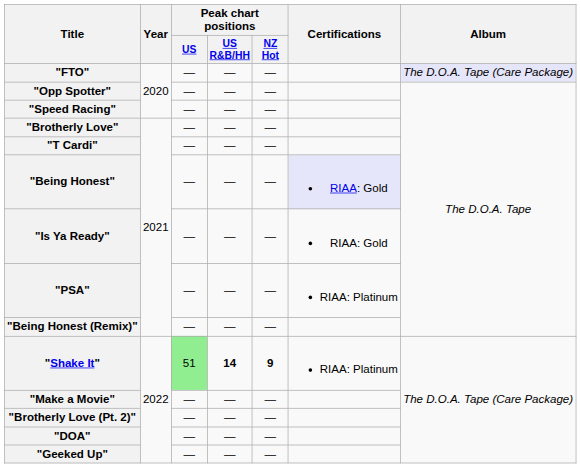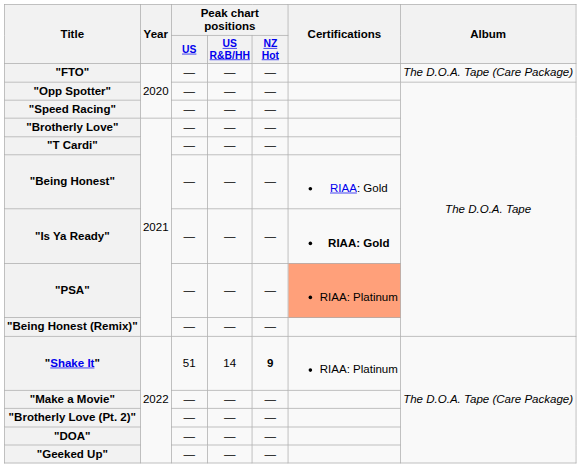(488, 72) lavender background -> (488, 72) no background
(344, 188) lavender background -> (344, 188) no background
(344, 243) normal -> (344, 243) bold
(344, 297) no background -> (344, 297) lightsalmon background
(189, 363) lightgreen background -> (189, 363) no background
(230, 363) bold -> (230, 363) normal
